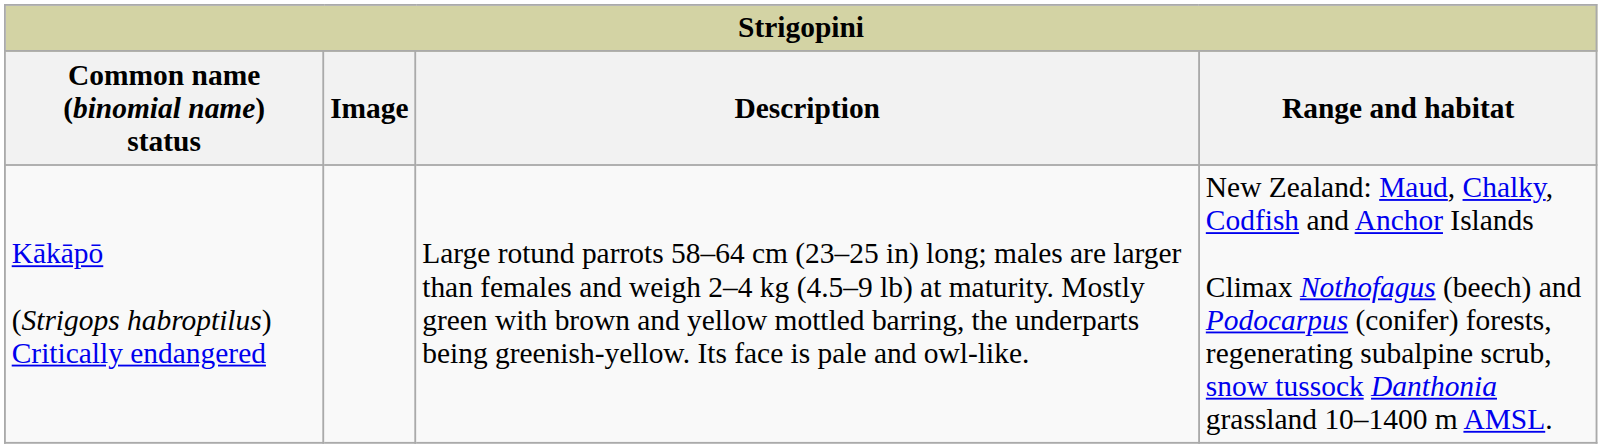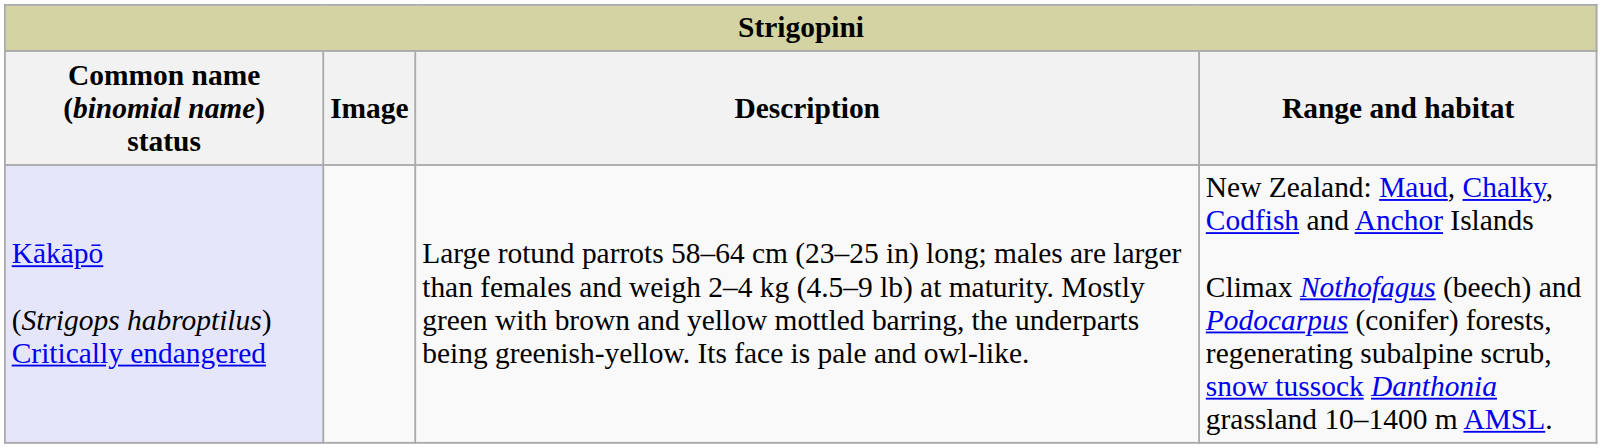(142, 303) no background -> (142, 303) lavender background
